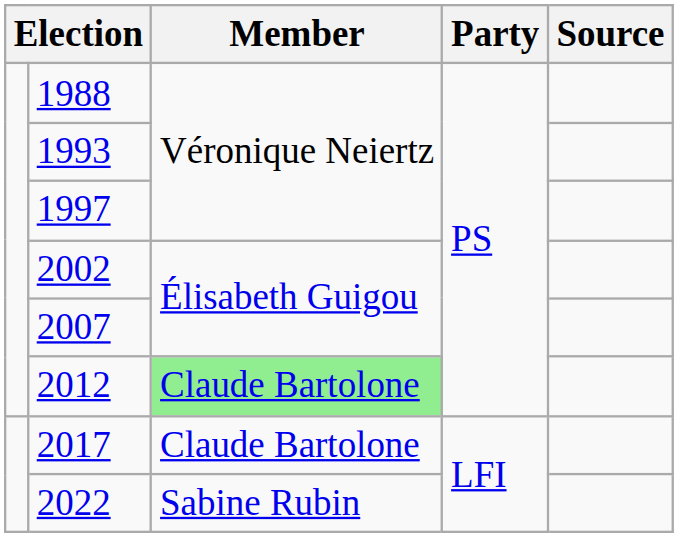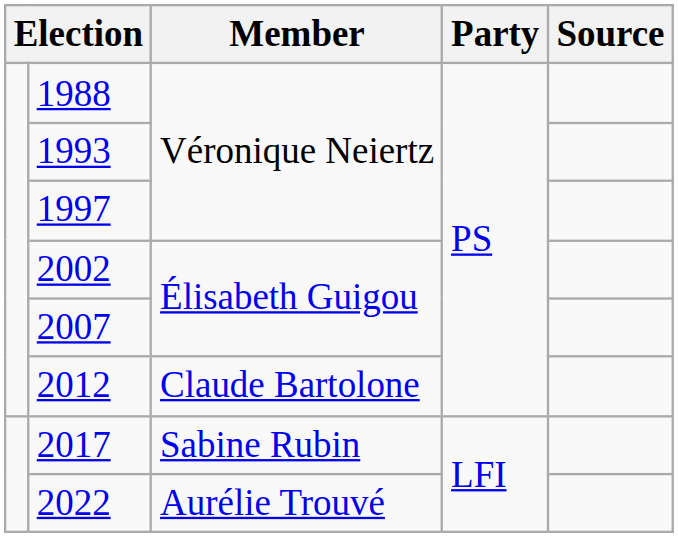(290, 385) lightgreen background -> (290, 385) no background
(290, 444) Claude Bartolone -> (260, 444) Sabine Rubin
(260, 502) Sabine Rubin -> (272, 502) Aurélie Trouvé
